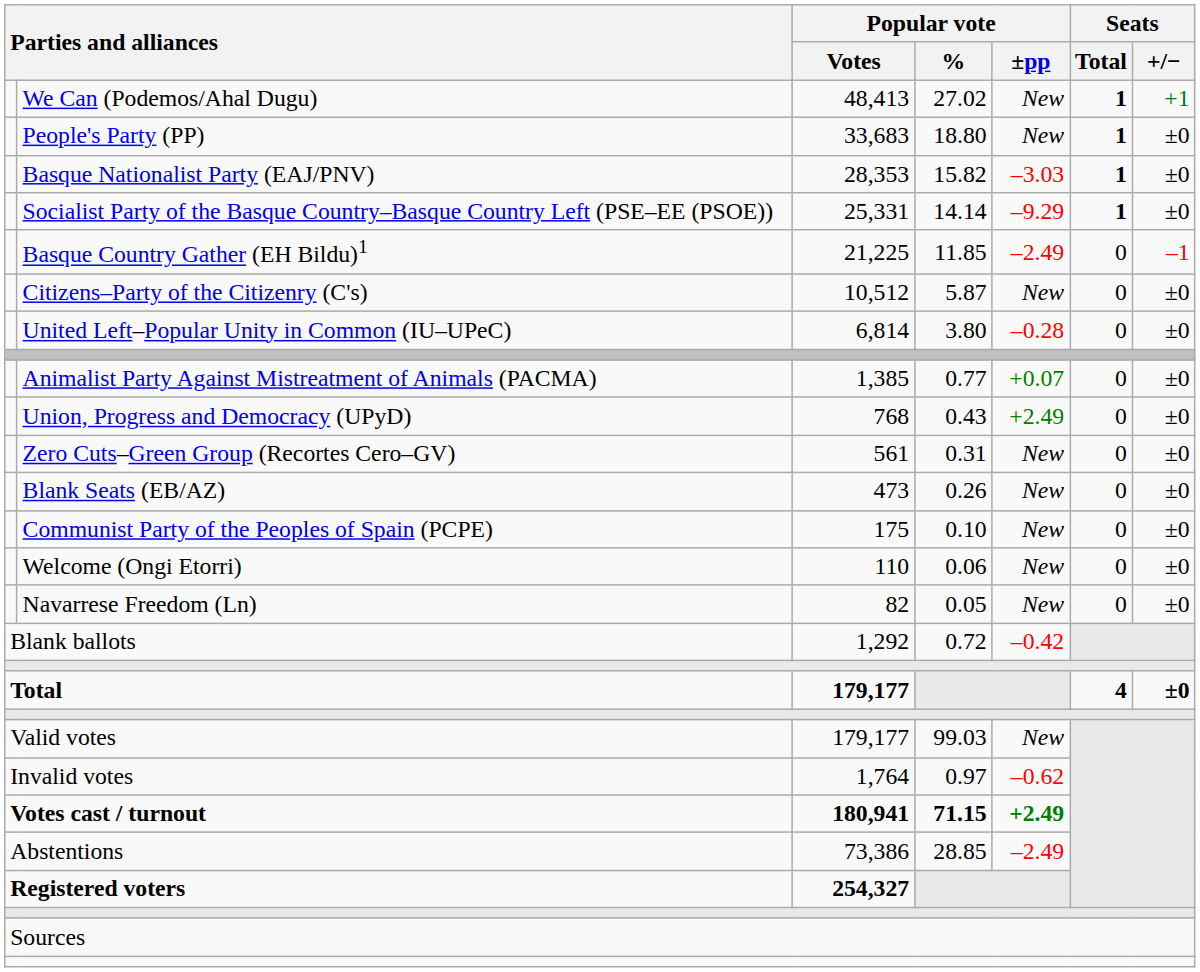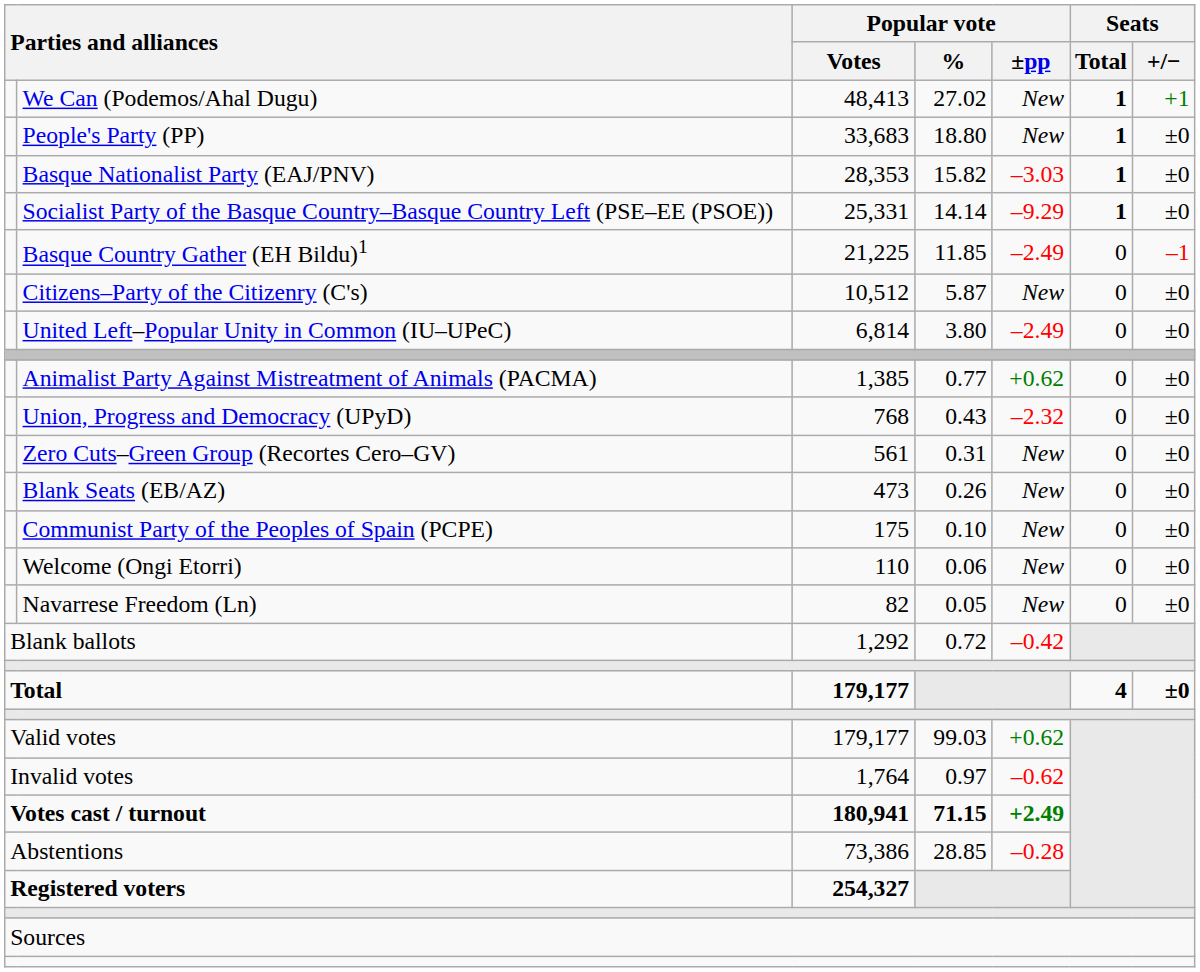(1038, 330) –0.28 -> (1038, 330) –2.49
(1037, 378) +0.07 -> (1037, 378) +0.62
(1037, 416) +2.49 -> (1038, 416) –2.32
(1043, 738) New -> (1037, 738) +0.62
(1038, 851) –2.49 -> (1038, 851) –0.28
